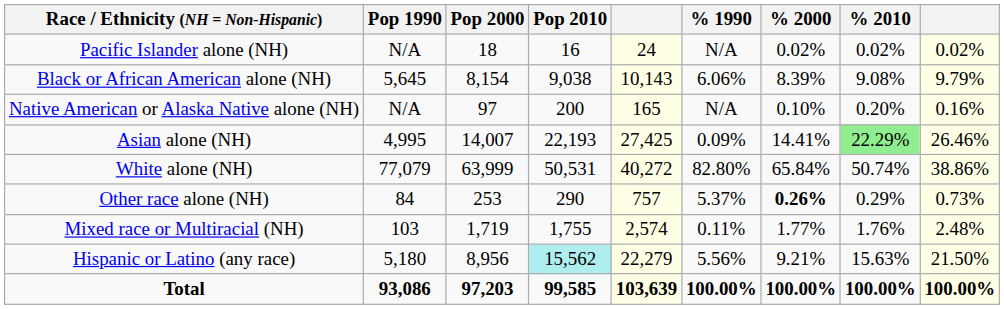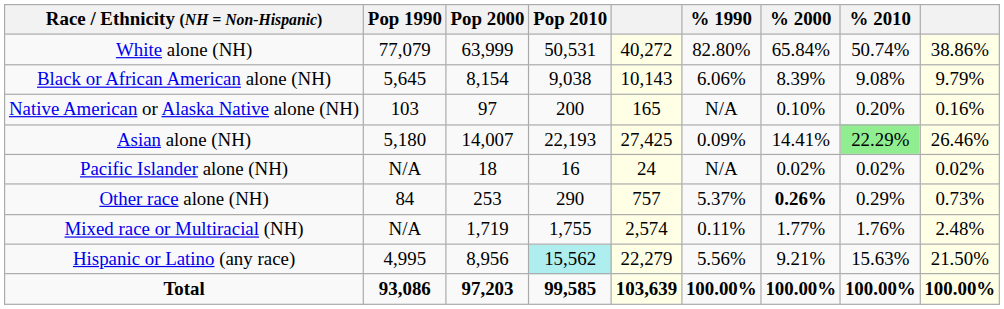rows swapped: (184, 169) <-> (184, 49)
(405, 109) N/A -> (405, 109) 103
(405, 139) 4,995 -> (405, 139) 5,180
(405, 229) 103 -> (405, 229) N/A
(405, 259) 5,180 -> (405, 259) 4,995
